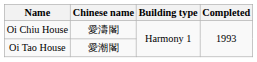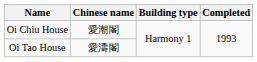(103, 29) 愛濤閣 -> (103, 29) 愛潮閣
(103, 47) 愛潮閣 -> (103, 47) 愛濤閣
